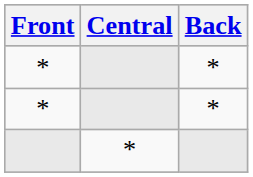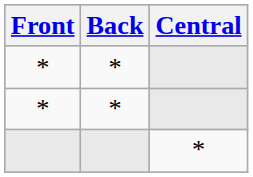columns swapped: (130, 25) <-> (213, 25)
